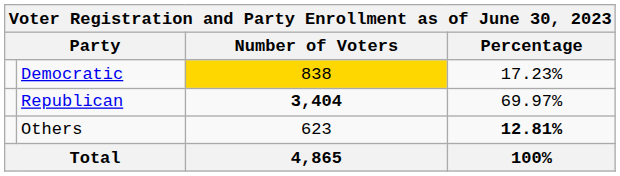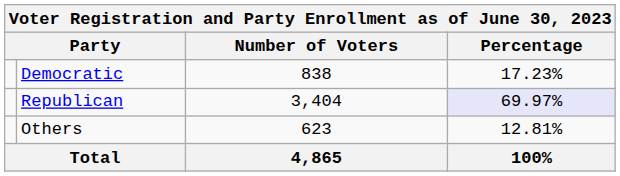(316, 74) gold background -> (316, 74) no background
(316, 102) bold -> (316, 102) normal
(532, 102) no background -> (532, 102) lavender background
(532, 130) bold -> (532, 130) normal
